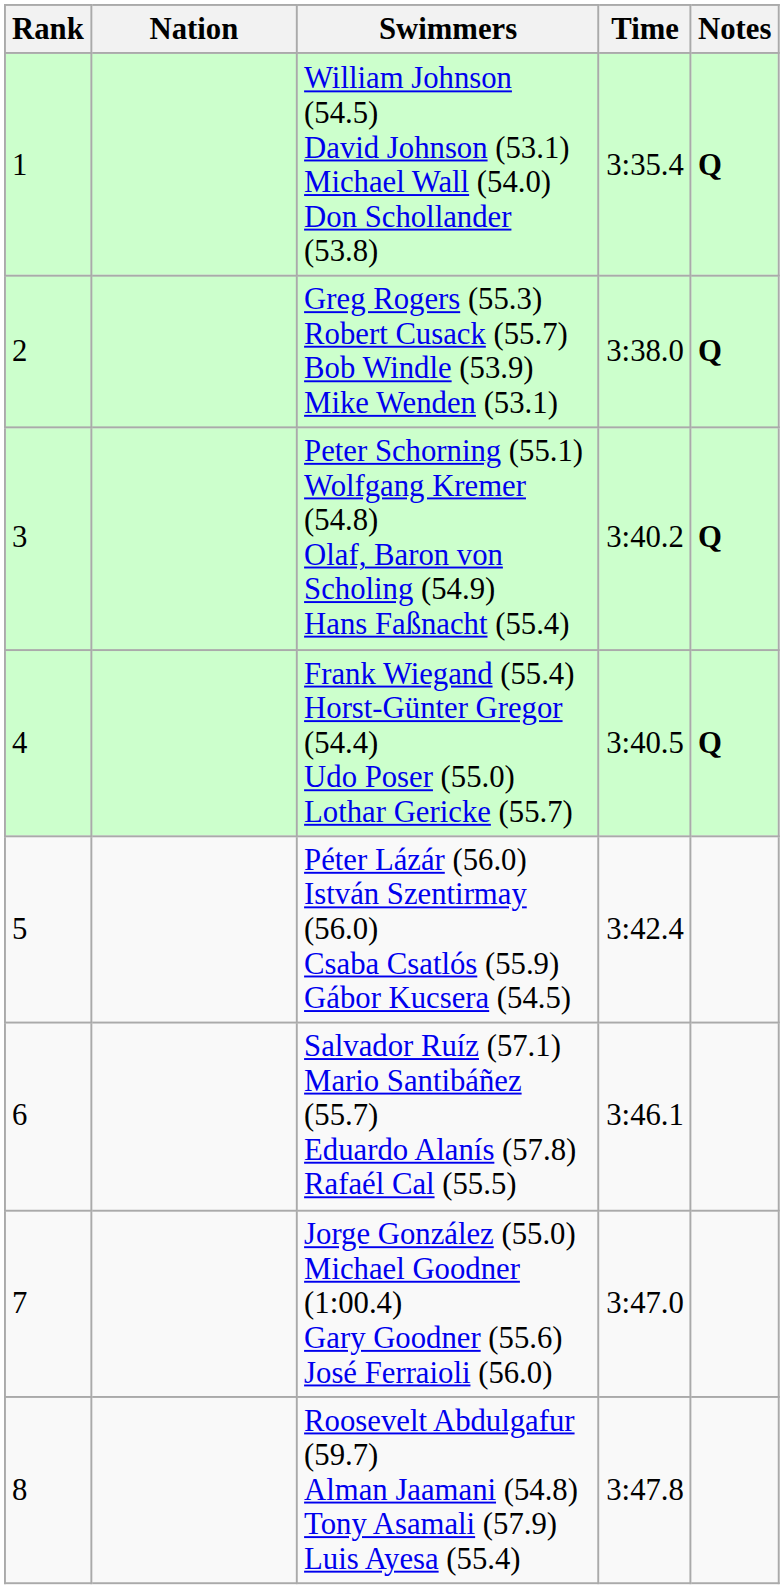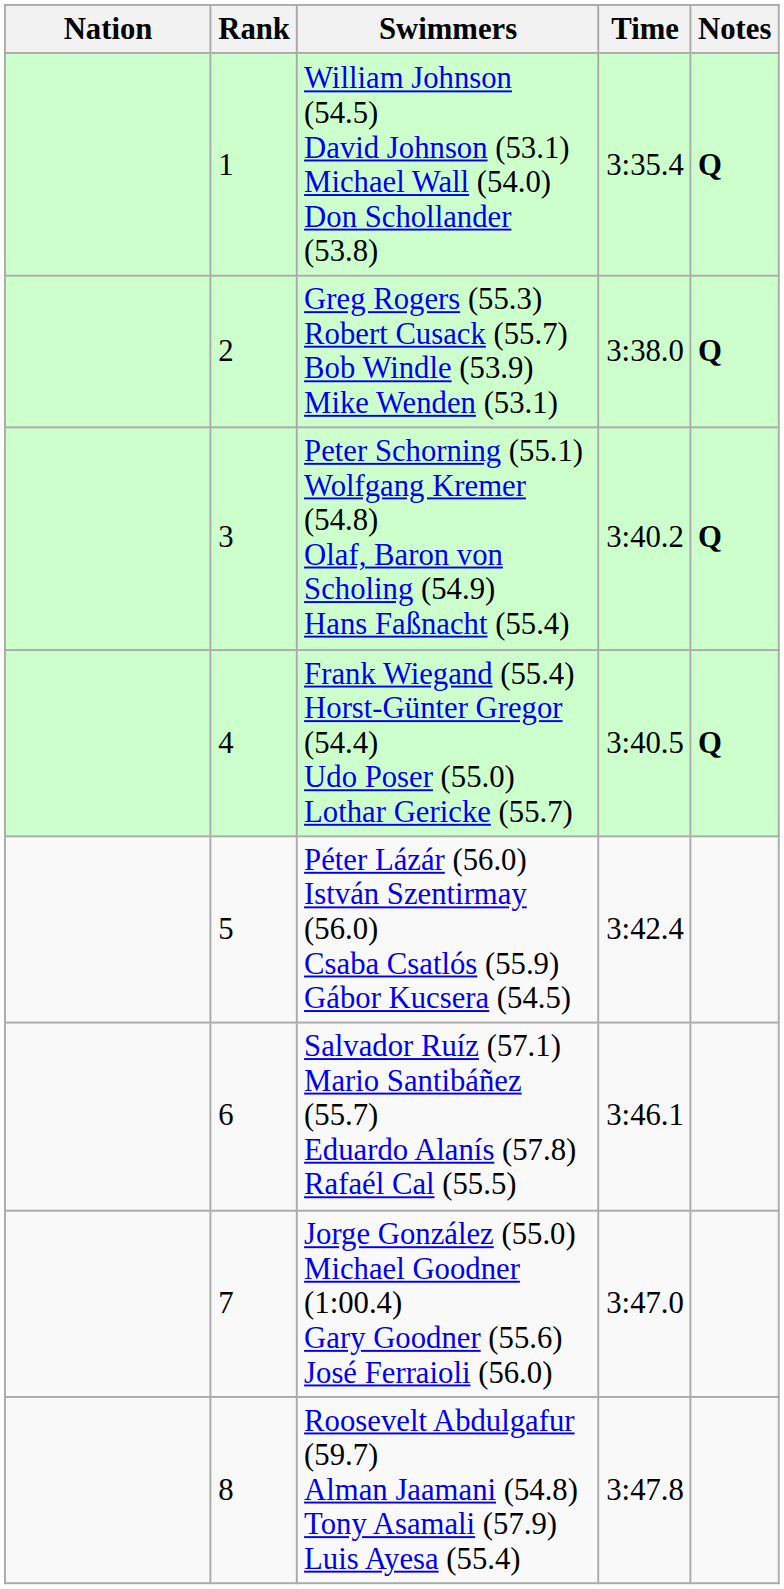columns swapped: (48, 28) <-> (194, 28)
